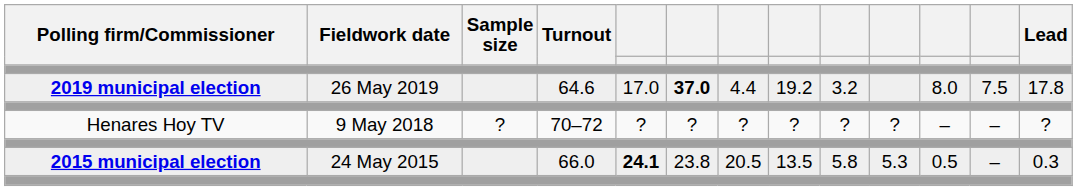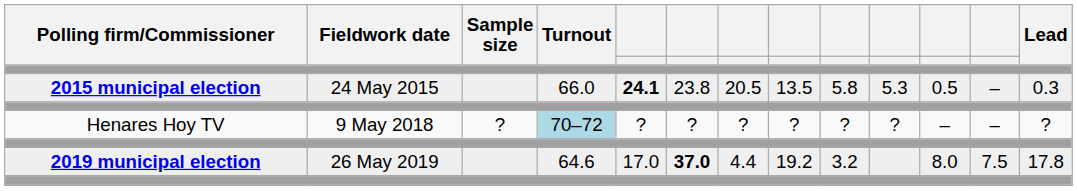rows swapped: (156, 87) <-> (156, 162)
(577, 124) no background -> (577, 124) lightblue background
